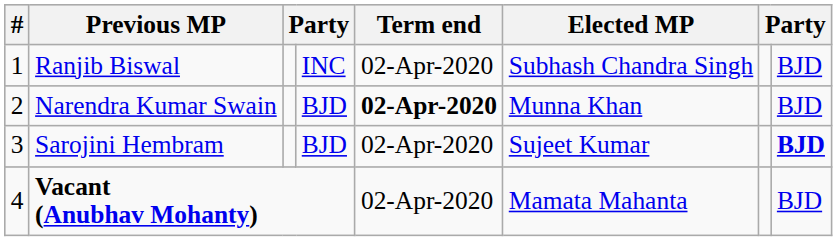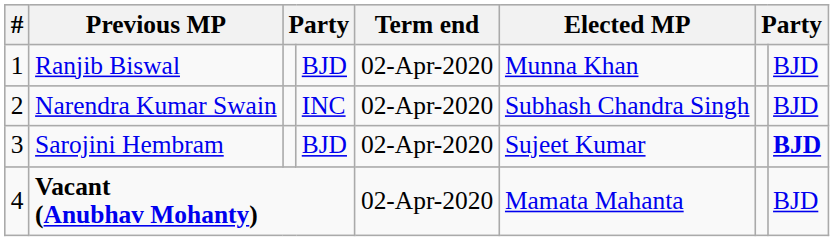(324, 65) INC -> (324, 65) BJD
(631, 65) Subhash Chandra Singh -> (572, 65) Munna Khan
(324, 105) BJD -> (324, 105) INC
(429, 105) bold -> (427, 105) normal
(576, 105) Munna Khan -> (627, 105) Subhash Chandra Singh
